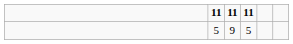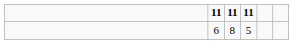(216, 30) 5 -> (216, 30) 6
(232, 30) 9 -> (232, 30) 8
